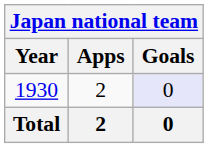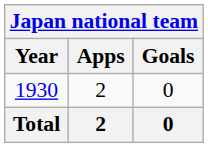(168, 90) lavender background -> (168, 90) no background
